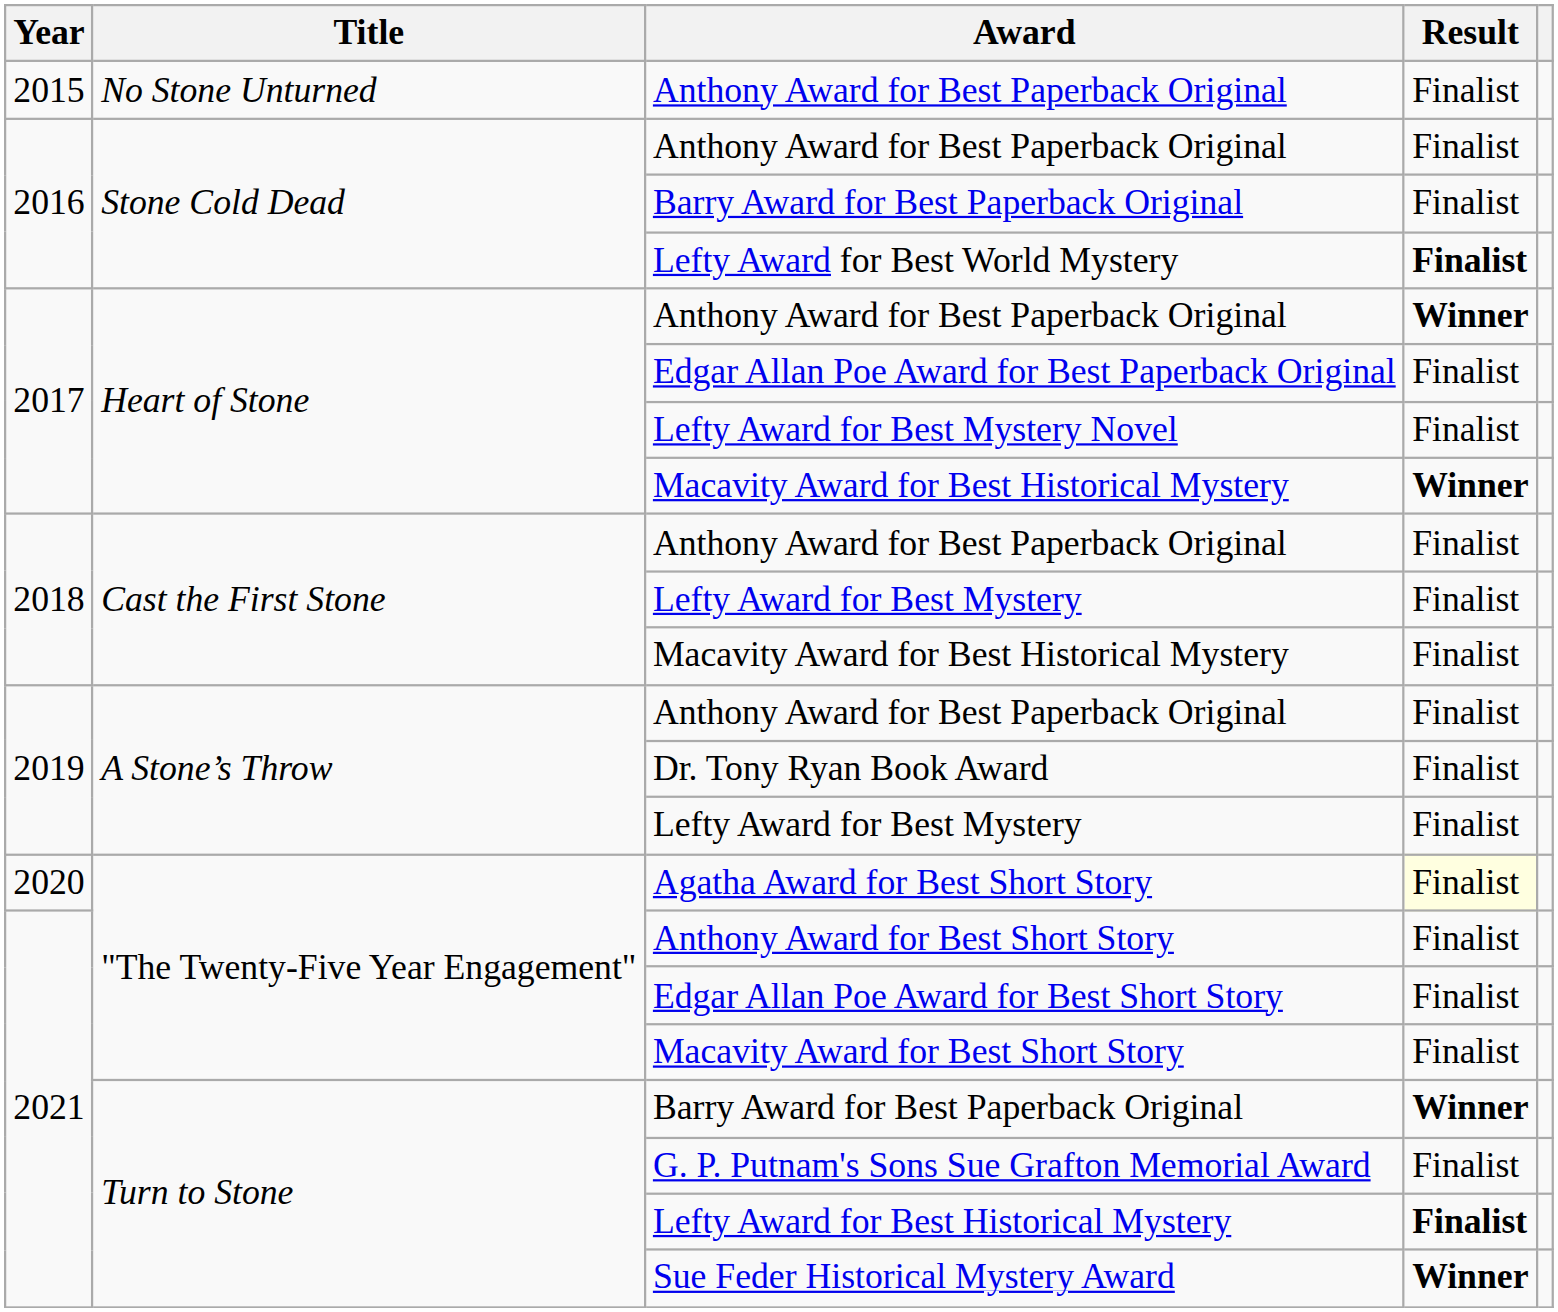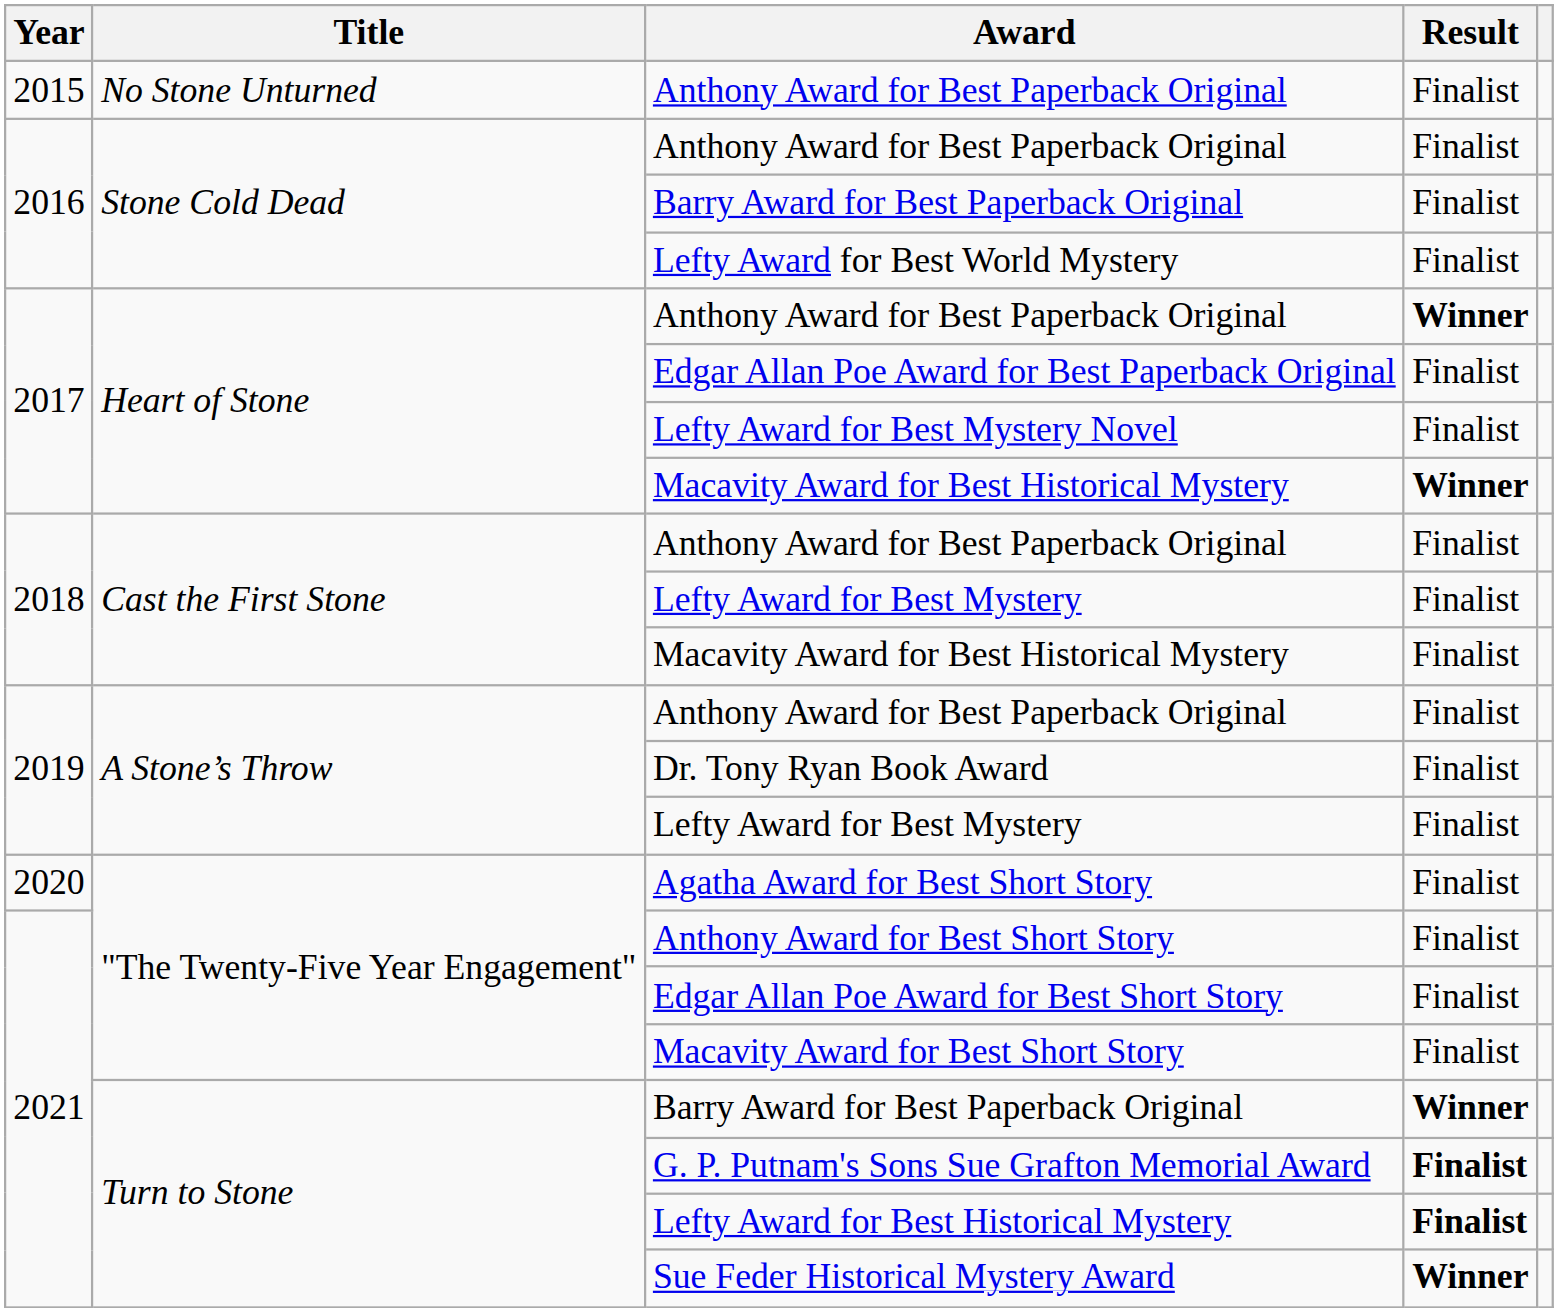(1470, 259) bold -> (1466, 259) normal
(1466, 881) lightyellow background -> (1466, 881) no background
(1466, 1164) normal -> (1470, 1164) bold
